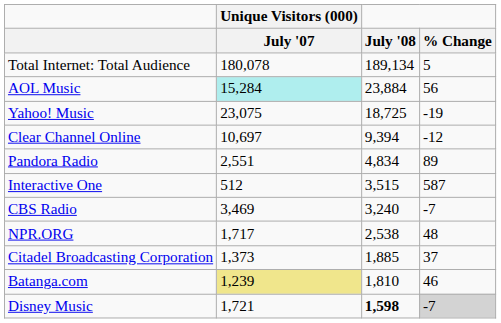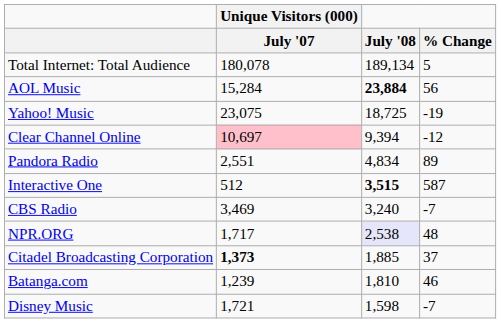(241, 88) paleturquoise background -> (241, 88) no background
(386, 88) normal -> (386, 88) bold
(241, 137) no background -> (241, 137) pink background
(382, 185) normal -> (382, 185) bold
(382, 233) no background -> (382, 233) lavender background
(237, 257) normal -> (237, 257) bold
(237, 281) khaki background -> (237, 281) no background
(382, 305) bold -> (382, 305) normal
(429, 305) lightgrey background -> (429, 305) no background
